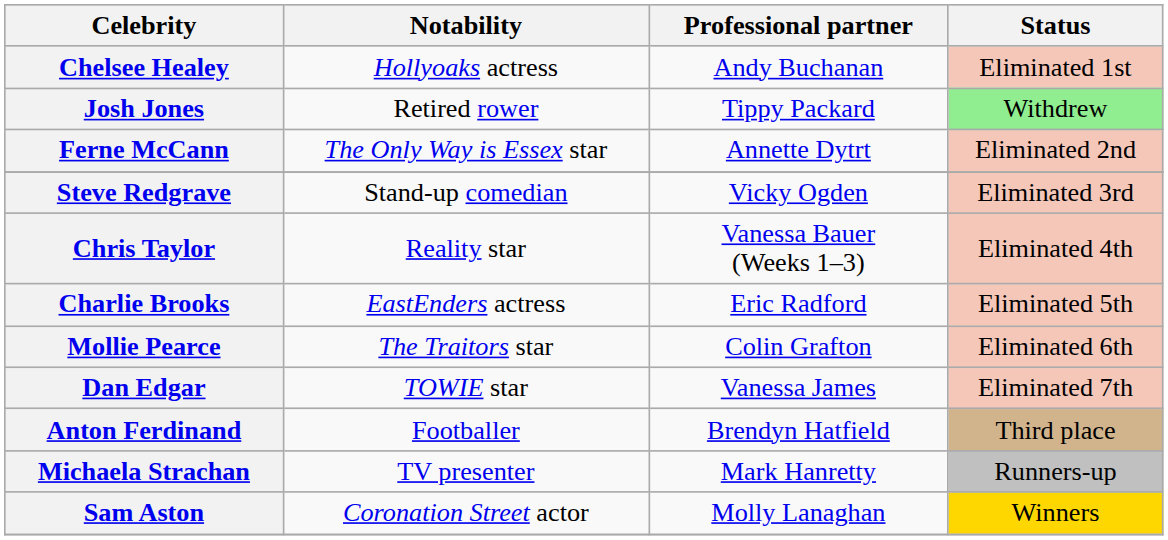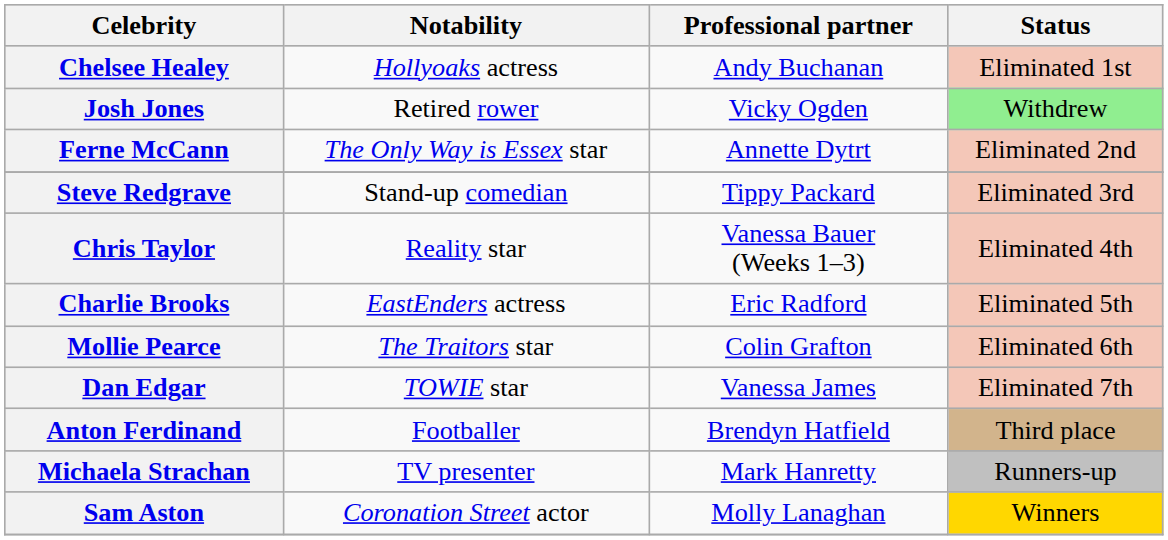(798, 108) Tippy Packard -> (798, 108) Vicky Ogden
(798, 191) Vicky Ogden -> (798, 191) Tippy Packard
